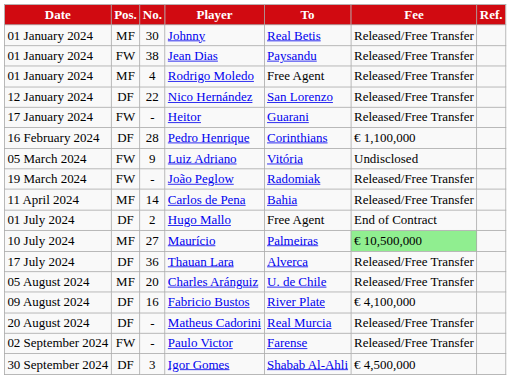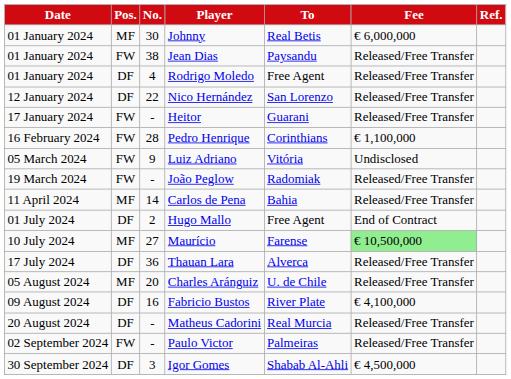(414, 35) Released/Free Transfer -> (385, 35) € 6,000,000
(125, 76) MF -> (125, 76) DF
(125, 138) DF -> (125, 138) FW
(293, 240) Palmeiras -> (287, 240) Farense
(287, 343) Farense -> (293, 343) Palmeiras
